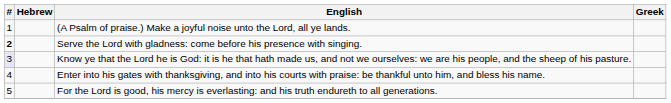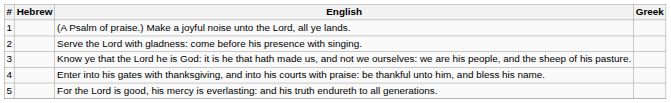(9, 43) bold -> (9, 43) normal
(9, 59) lavender background -> (9, 59) no background
